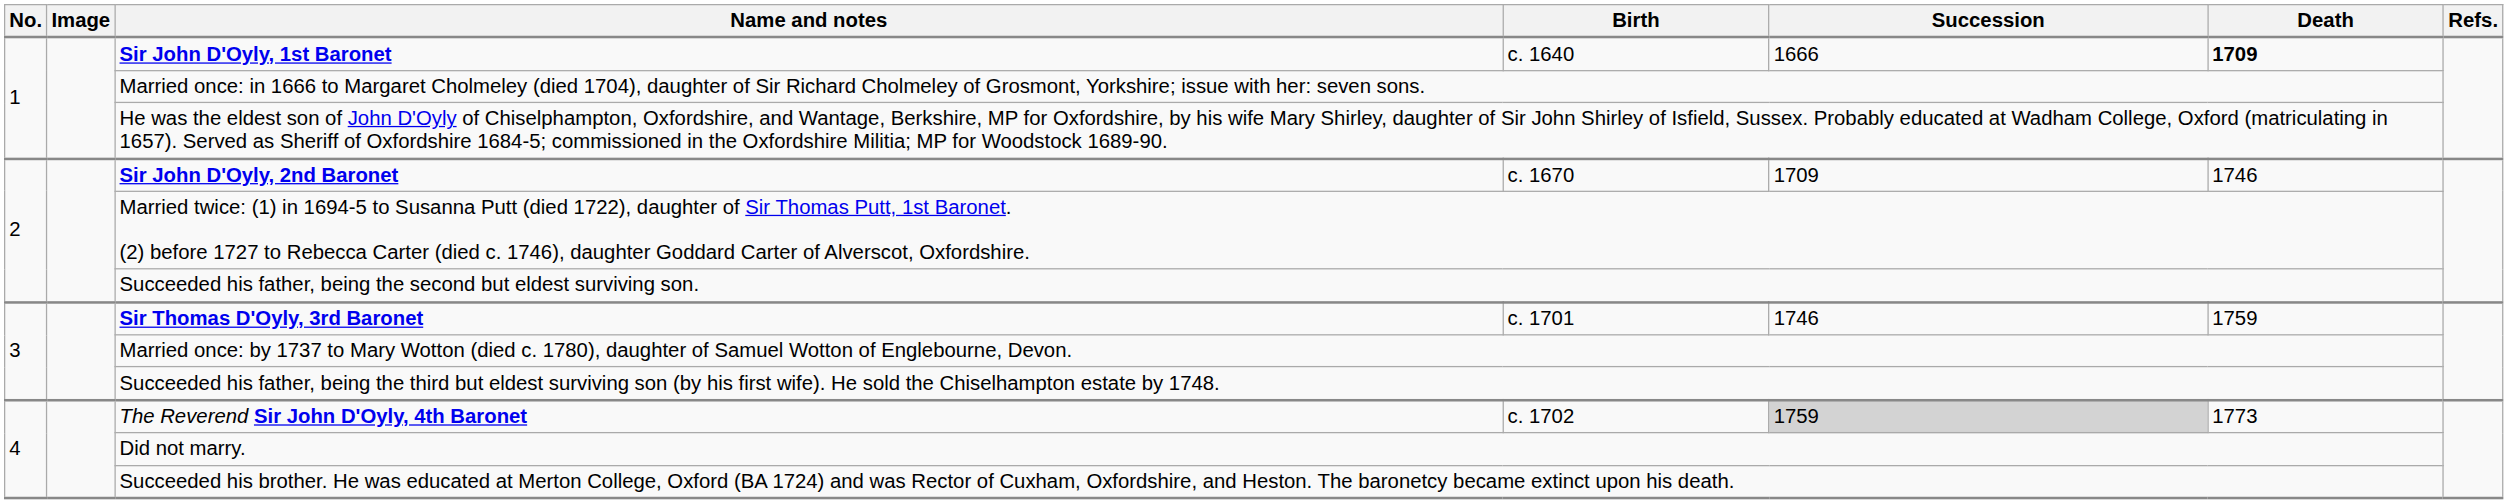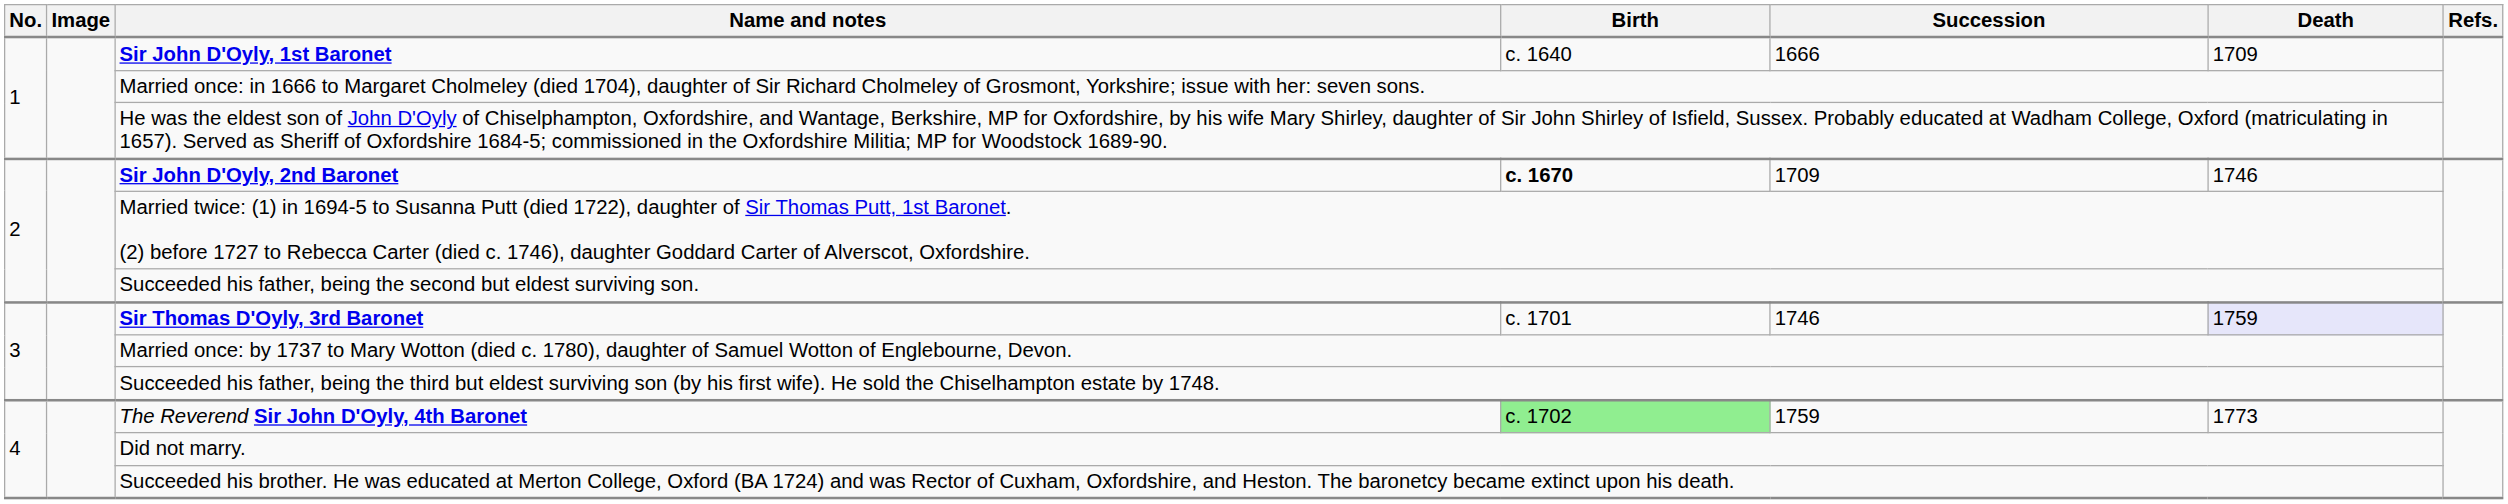(2235, 54) bold -> (2235, 54) normal
(1541, 174) normal -> (1539, 174) bold
(2235, 318) no background -> (2235, 318) lavender background
(1541, 416) no background -> (1539, 416) lightgreen background
(1796, 416) lightgrey background -> (1797, 416) no background
